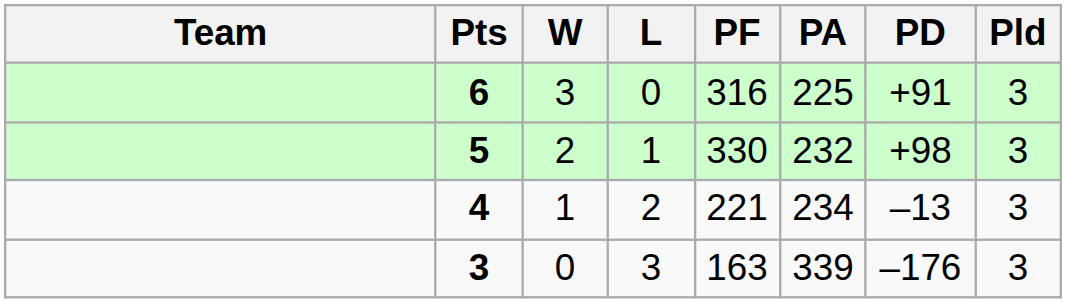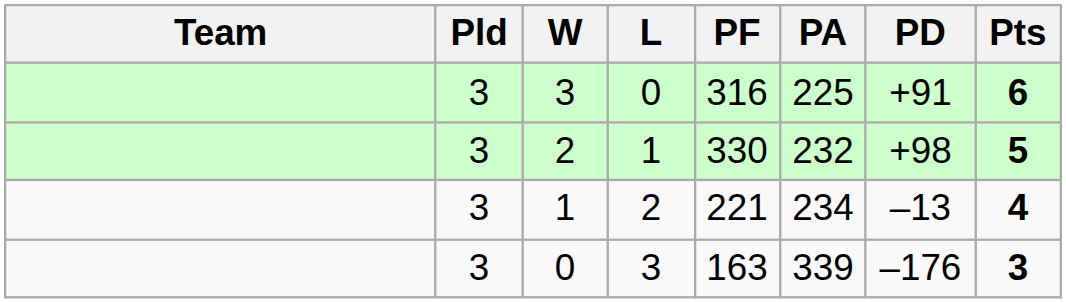columns swapped: (1018, 33) <-> (479, 33)
